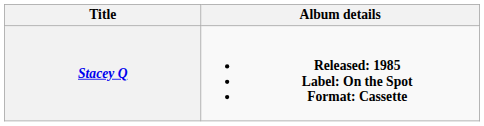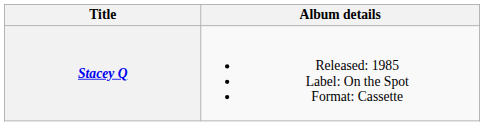(340, 81) bold -> (340, 81) normal
